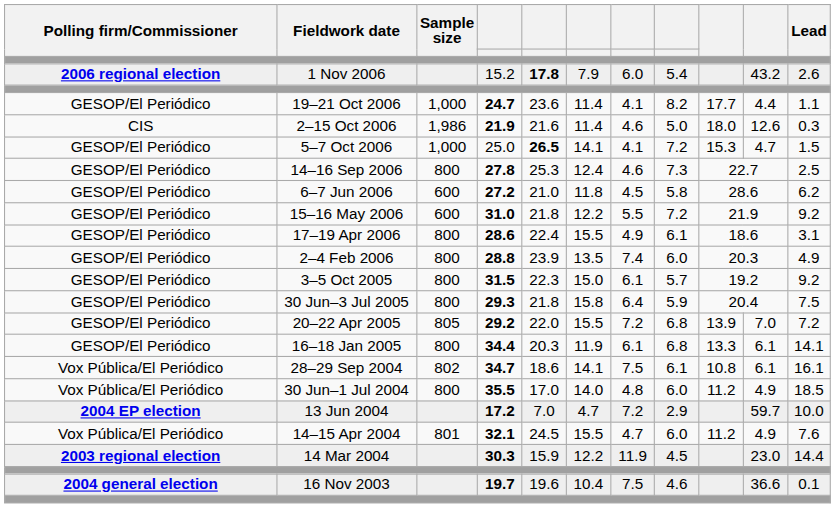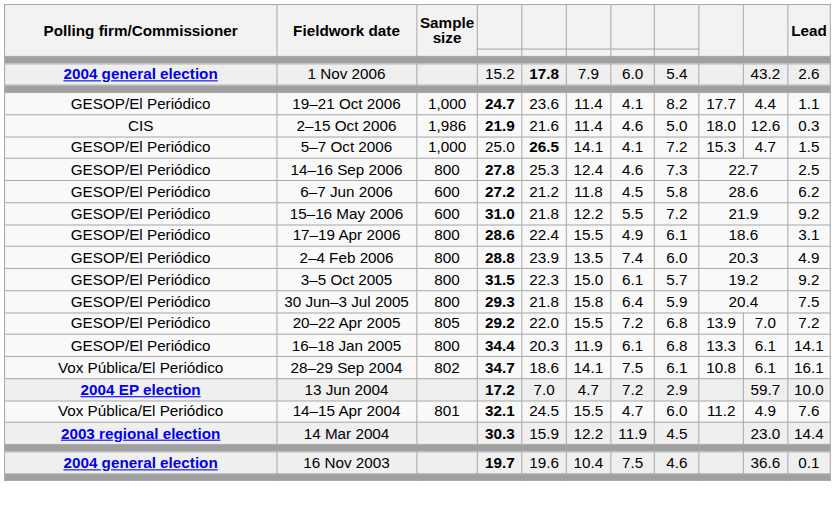(141, 75) 2006 regional election -> (141, 75) 2004 general election
(544, 192) 21.0 -> (544, 192) 21.2
- row: (347, 390)
